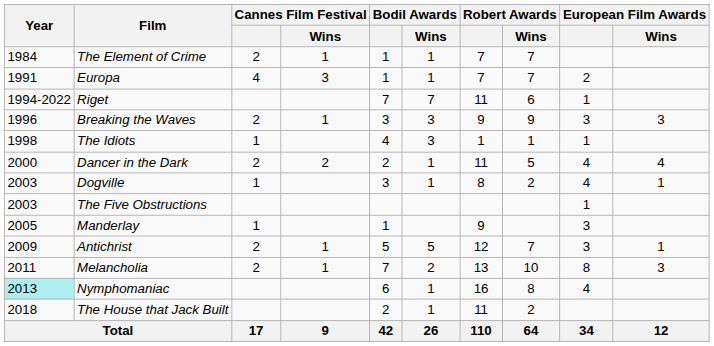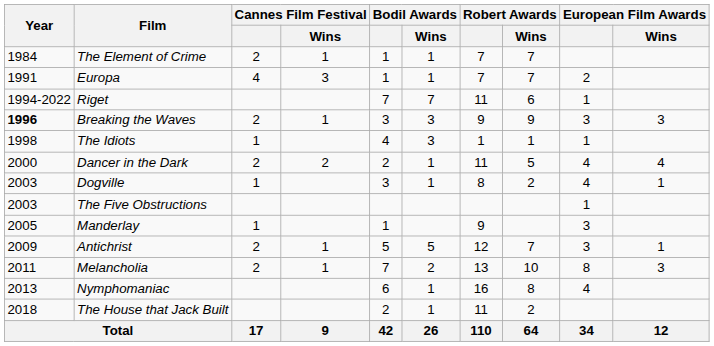(22, 120) normal -> (22, 120) bold
(22, 288) paleturquoise background -> (22, 288) no background
